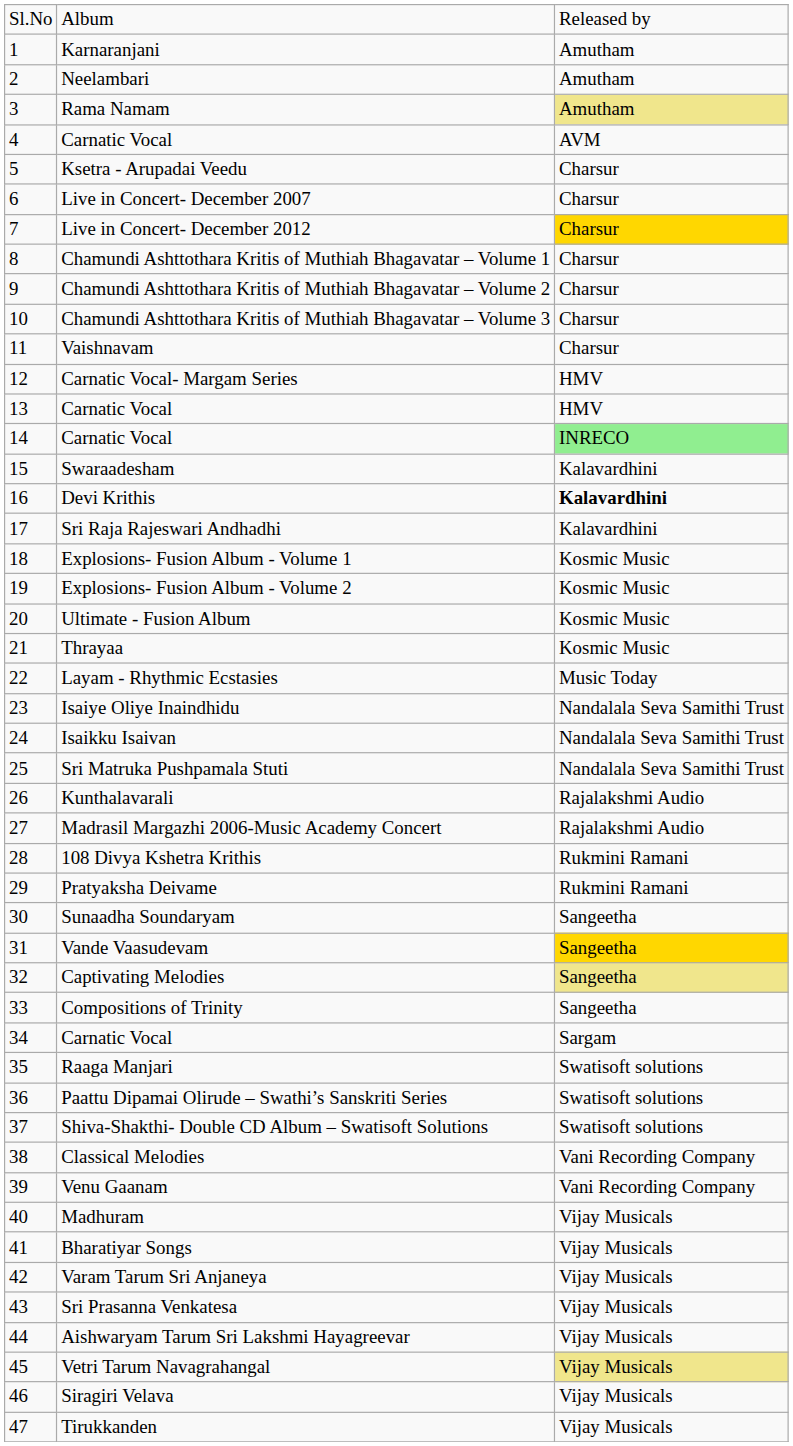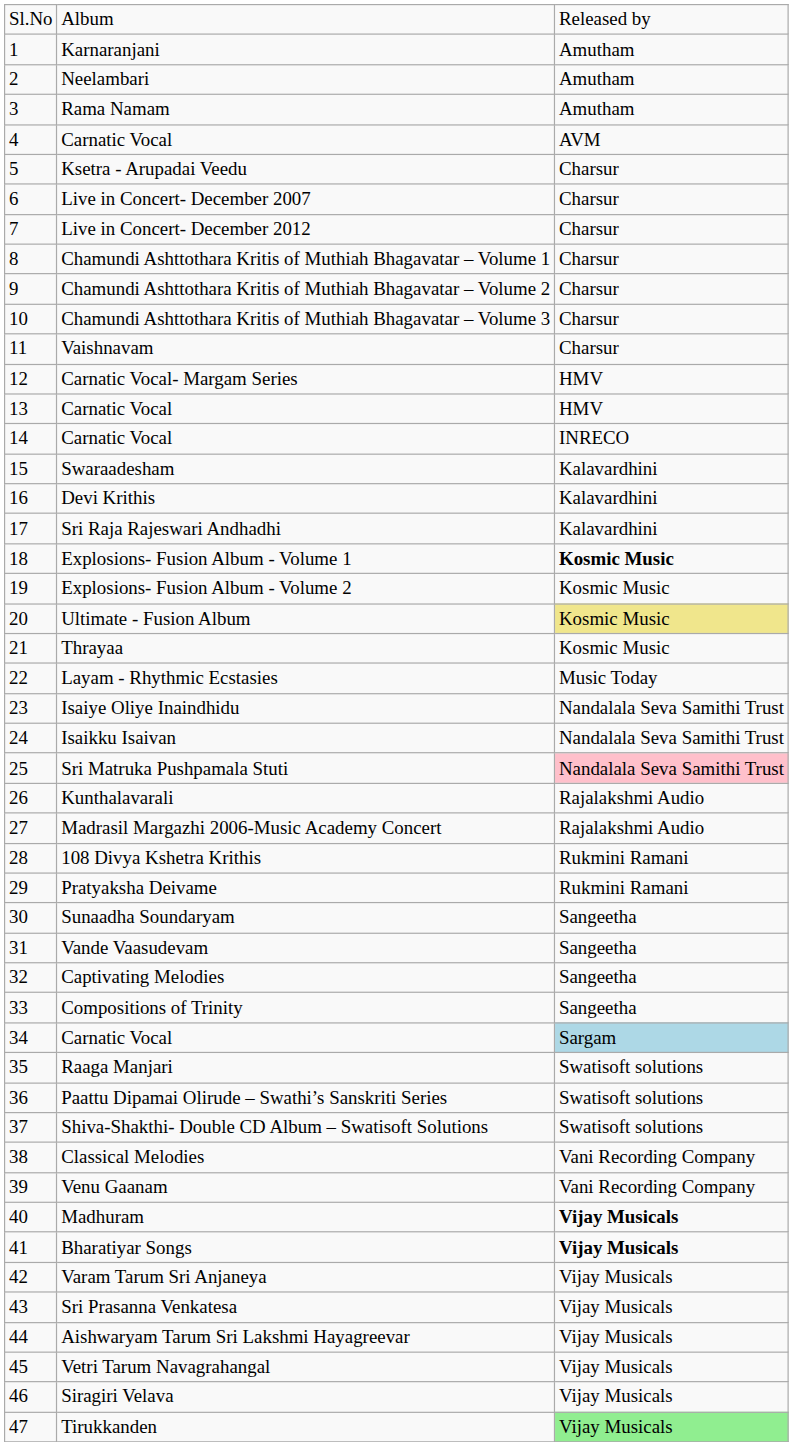(597, 109) khaki background -> (597, 109) no background
(589, 229) gold background -> (589, 229) no background
(594, 438) lightgreen background -> (594, 438) no background
(613, 498) bold -> (608, 498) normal
(614, 558) normal -> (616, 558) bold
(614, 618) no background -> (614, 618) khaki background
(671, 768) no background -> (671, 768) pink background
(598, 947) gold background -> (598, 947) no background
(598, 977) khaki background -> (598, 977) no background
(588, 1037) no background -> (588, 1037) lightblue background
(616, 1217) normal -> (619, 1217) bold
(616, 1247) normal -> (619, 1247) bold
(616, 1366) khaki background -> (616, 1366) no background
(616, 1426) no background -> (616, 1426) lightgreen background
